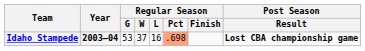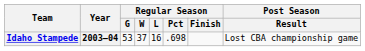(176, 39) lightsalmon background -> (176, 39) no background
(292, 39) bold -> (292, 39) normal
